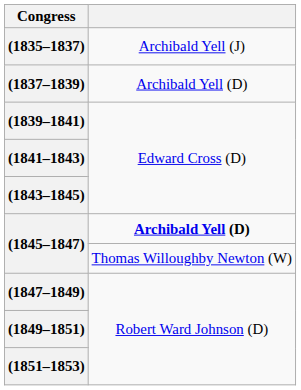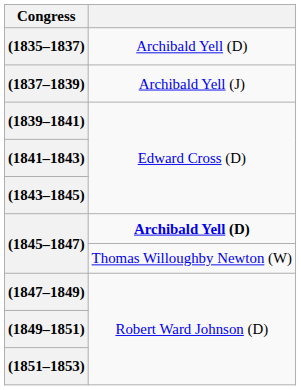(192, 46) Archibald Yell (J) -> (192, 46) Archibald Yell (D)
(192, 83) Archibald Yell (D) -> (192, 83) Archibald Yell (J)
